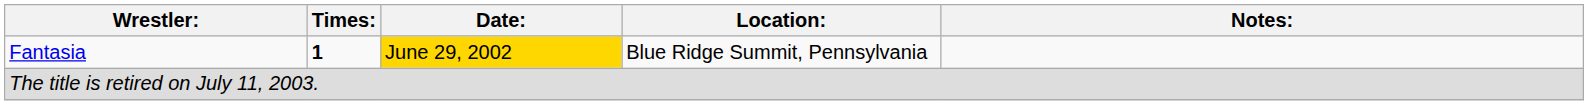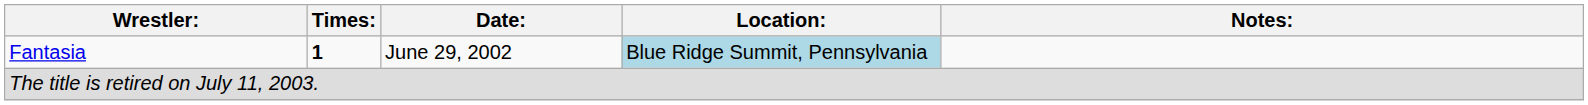(449, 52) gold background -> (449, 52) no background
(777, 52) no background -> (777, 52) lightblue background
